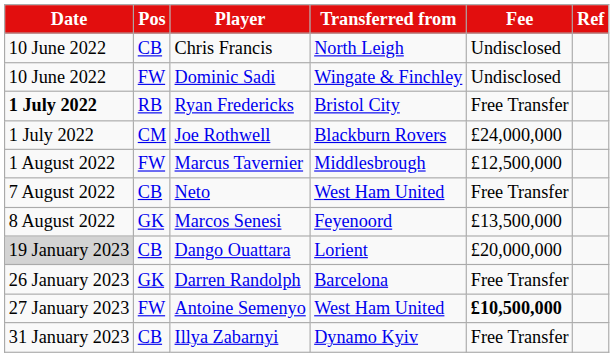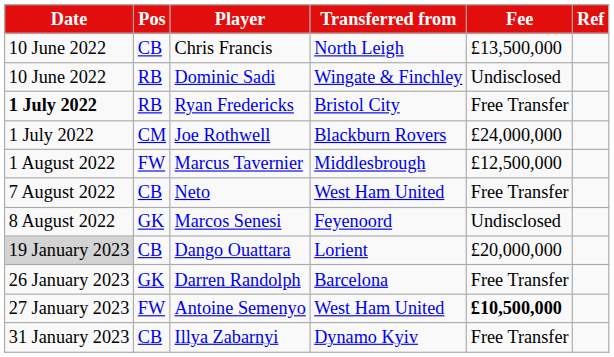(516, 47) Undisclosed -> (516, 47) £13,500,000
(151, 76) FW -> (150, 76) RB
(516, 221) £13,500,000 -> (516, 221) Undisclosed
